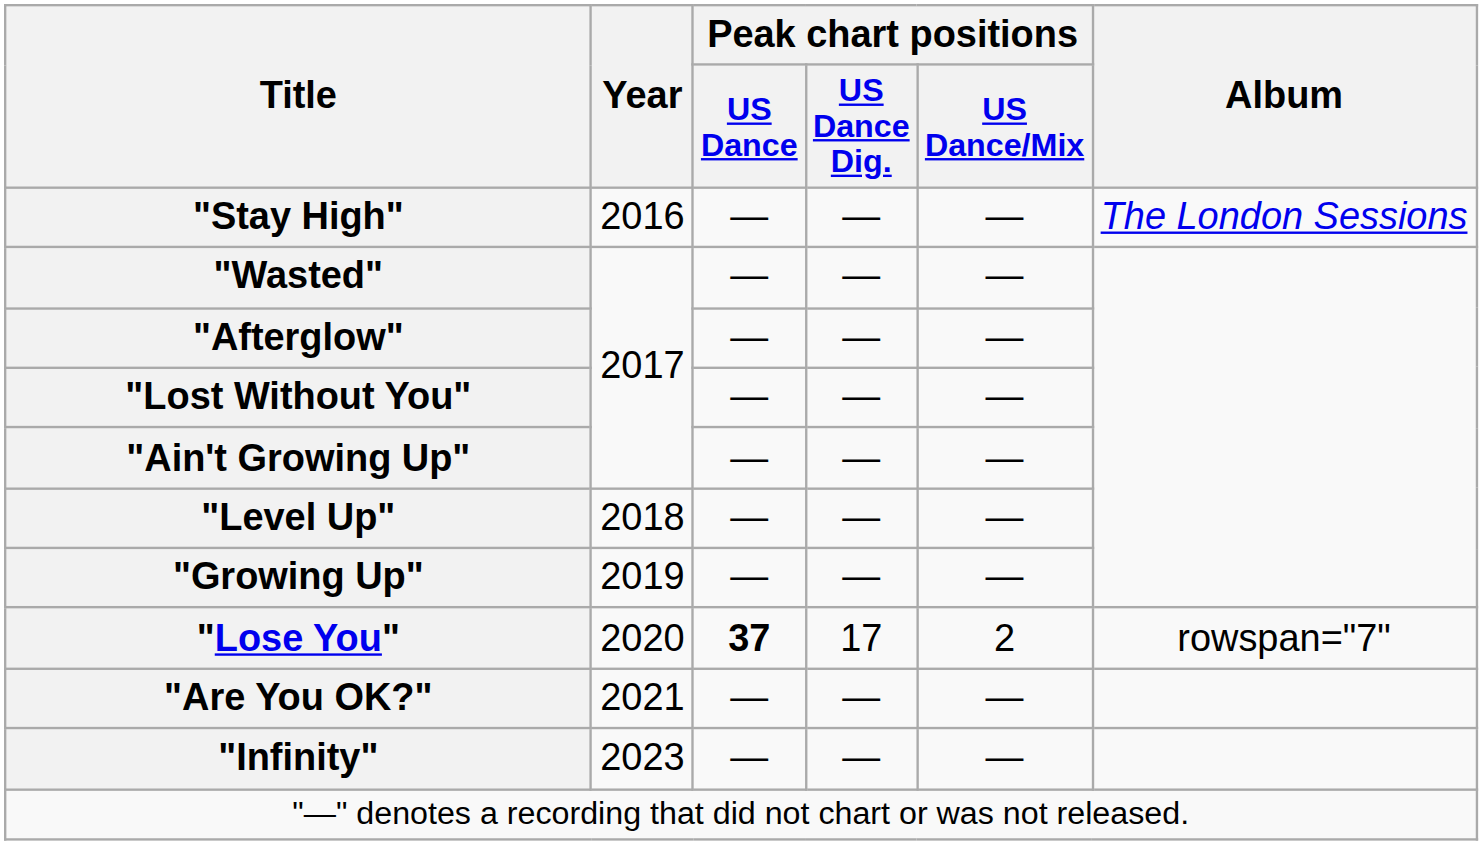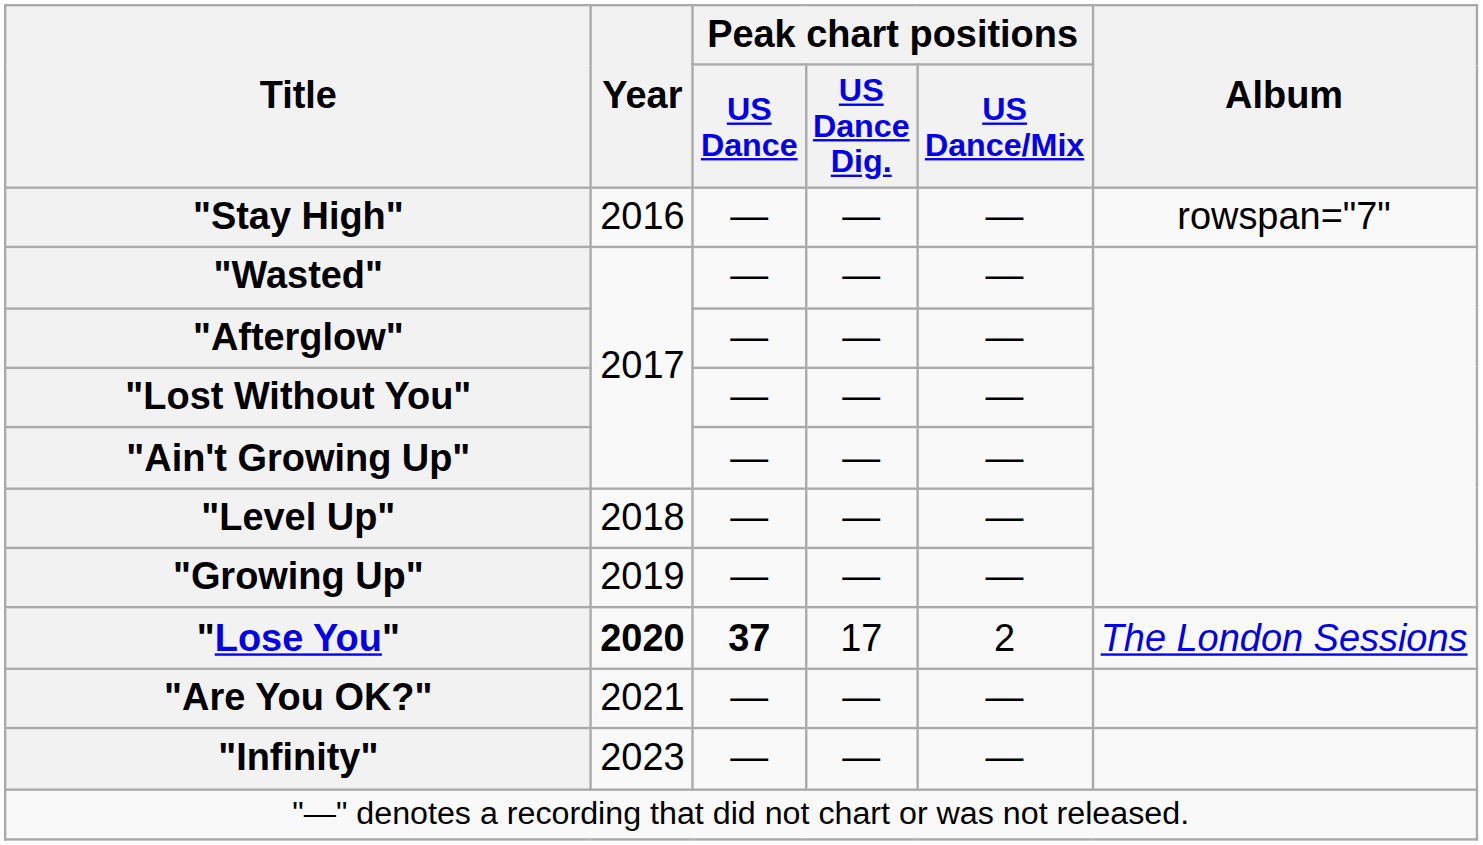(1284, 216) The London Sessions -> (1284, 216) rowspan="7"
(642, 637) normal -> (642, 637) bold
(1284, 637) rowspan="7" -> (1284, 637) The London Sessions
